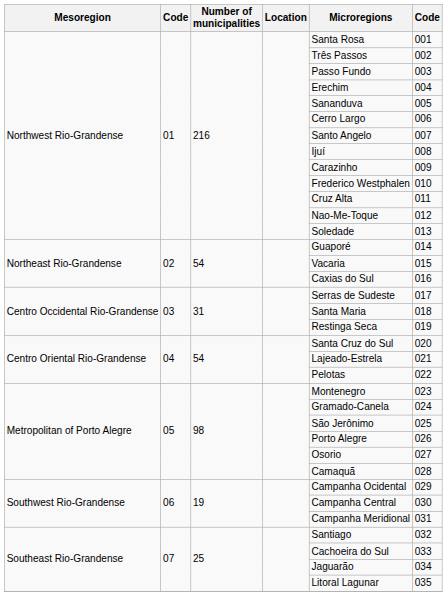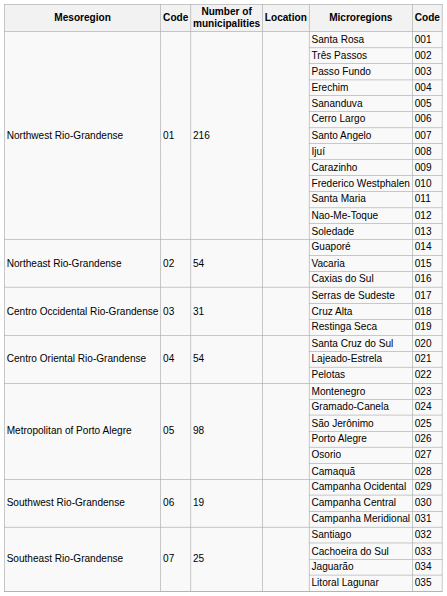(332, 199) Cruz Alta -> (339, 199) Santa Maria
(339, 311) Santa Maria -> (332, 311) Cruz Alta
